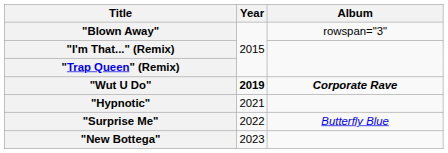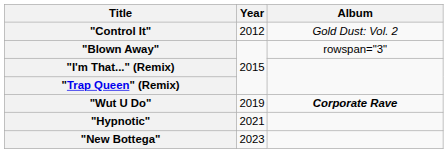+ row: (121, 31)
(252, 85) bold -> (252, 103) normal
- row: (121, 121)
